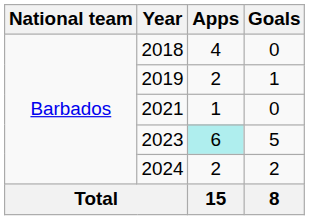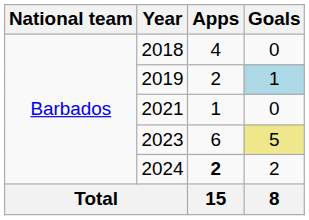(274, 79) no background -> (274, 79) lightblue background
(216, 139) paleturquoise background -> (216, 139) no background
(274, 139) no background -> (274, 139) khaki background
(216, 169) normal -> (216, 169) bold
